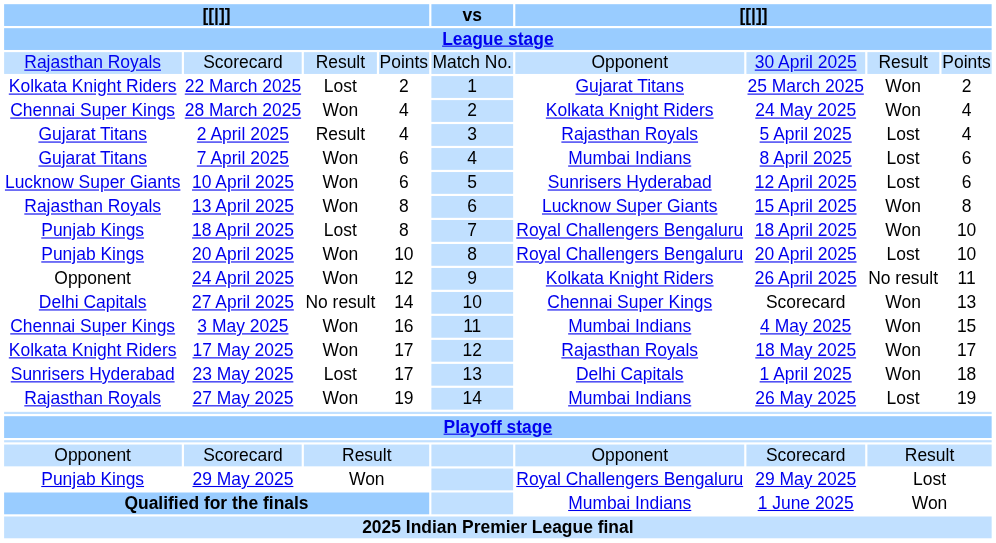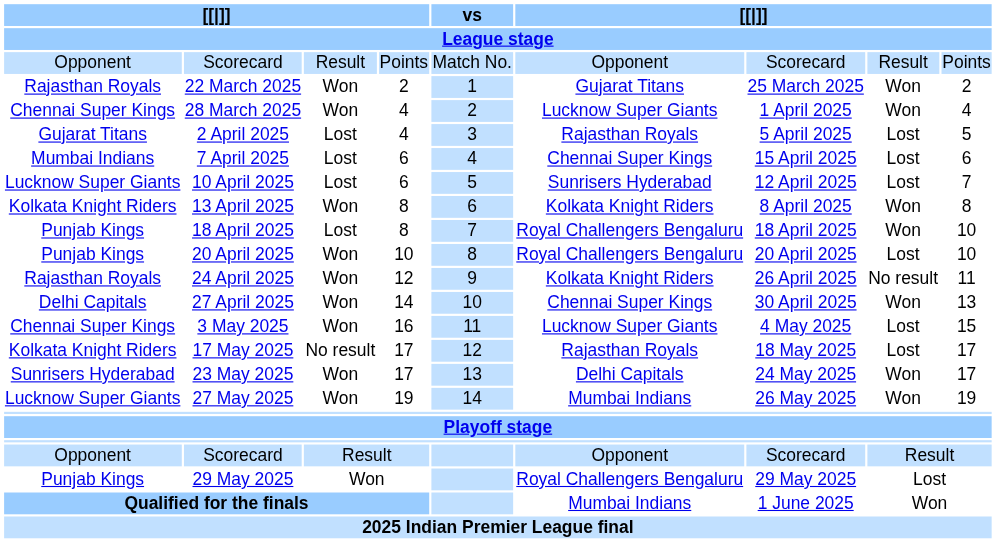(93, 62) Rajasthan Royals -> (93, 62) Opponent
(806, 62) 30 April 2025 -> (806, 62) Scorecard
(93, 86) Kolkata Knight Riders -> (93, 86) Rajasthan Royals
(340, 86) Lost -> (340, 86) Won
(630, 110) Kolkata Knight Riders -> (630, 110) Lucknow Super Giants
(806, 110) 24 May 2025 -> (806, 110) 1 April 2025
(340, 134) Result -> (340, 134) Lost
(967, 134) 4 -> (967, 134) 5
(93, 158) Gujarat Titans -> (93, 158) Mumbai Indians
(340, 158) Won -> (340, 158) Lost
(630, 158) Mumbai Indians -> (630, 158) Chennai Super Kings
(806, 158) 8 April 2025 -> (806, 158) 15 April 2025
(340, 182) Won -> (340, 182) Lost
(967, 182) 6 -> (967, 182) 7
(93, 206) Rajasthan Royals -> (93, 206) Kolkata Knight Riders
(630, 206) Lucknow Super Giants -> (630, 206) Kolkata Knight Riders
(806, 206) 15 April 2025 -> (806, 206) 8 April 2025
(93, 278) Opponent -> (93, 278) Rajasthan Royals
(340, 302) No result -> (340, 302) Won
(806, 302) Scorecard -> (806, 302) 30 April 2025
(630, 326) Mumbai Indians -> (630, 326) Lucknow Super Giants
(903, 326) Won -> (903, 326) Lost
(340, 350) Won -> (340, 350) No result
(903, 350) Won -> (903, 350) Lost
(340, 374) Lost -> (340, 374) Won
(806, 374) 1 April 2025 -> (806, 374) 24 May 2025
(967, 374) 18 -> (967, 374) 17
(93, 398) Rajasthan Royals -> (93, 398) Lucknow Super Giants
(903, 398) Lost -> (903, 398) Won
